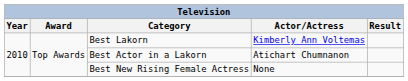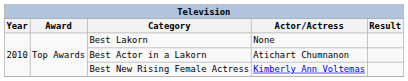(309, 40) Kimberly Ann Voltemas -> (264, 40) None
(264, 69) None -> (309, 69) Kimberly Ann Voltemas
